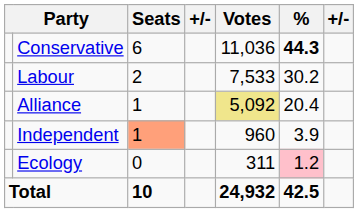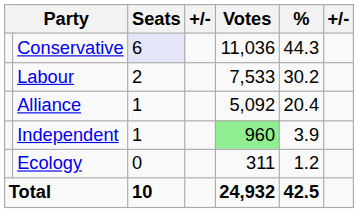(137, 47) no background -> (137, 47) lavender background
(301, 47) bold -> (301, 47) normal
(252, 105) khaki background -> (252, 105) no background
(137, 134) lightsalmon background -> (137, 134) no background
(260, 134) no background -> (260, 134) lightgreen background
(306, 163) pink background -> (306, 163) no background
